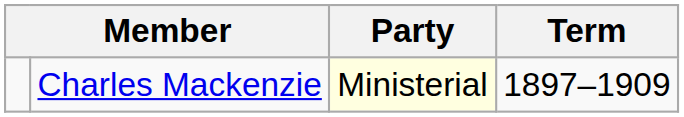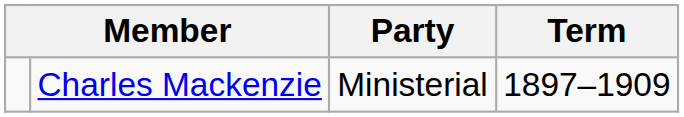(413, 84) lightyellow background -> (413, 84) no background
